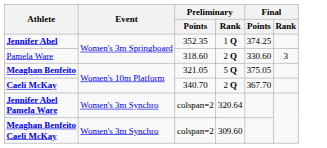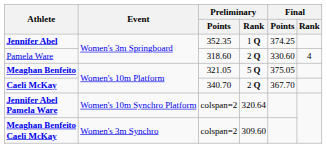(286, 56) 3 -> (309, 56) 4
(119, 105) Women's 3m Synchro -> (138, 105) Women's 10m Synchro Platform
